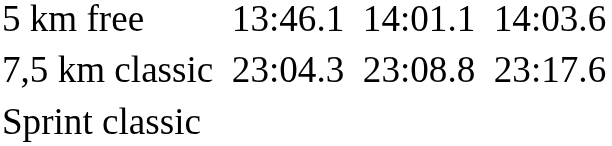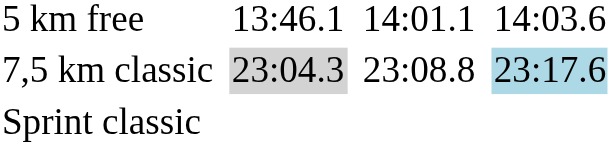(288, 70) no background -> (288, 70) lightgrey background
(550, 70) no background -> (550, 70) lightblue background
